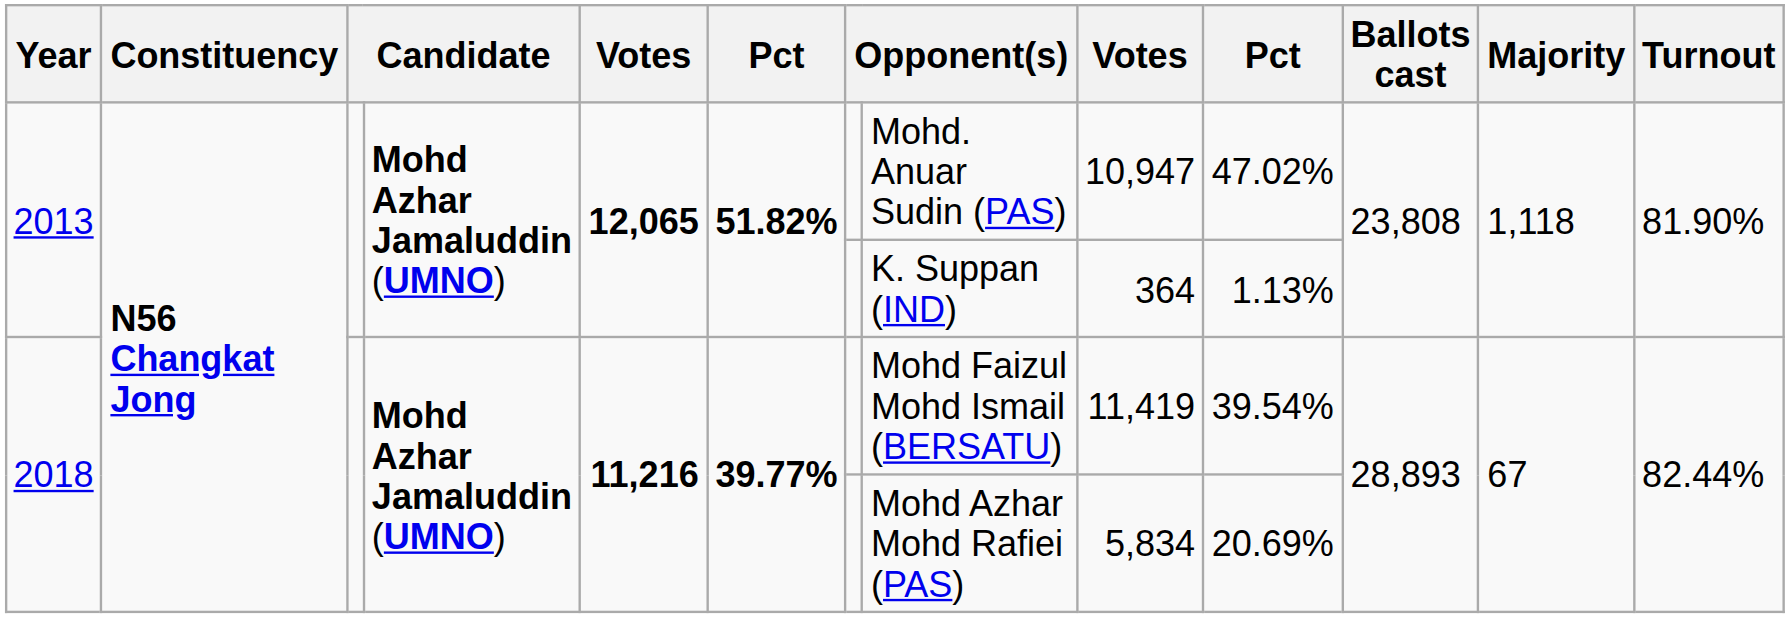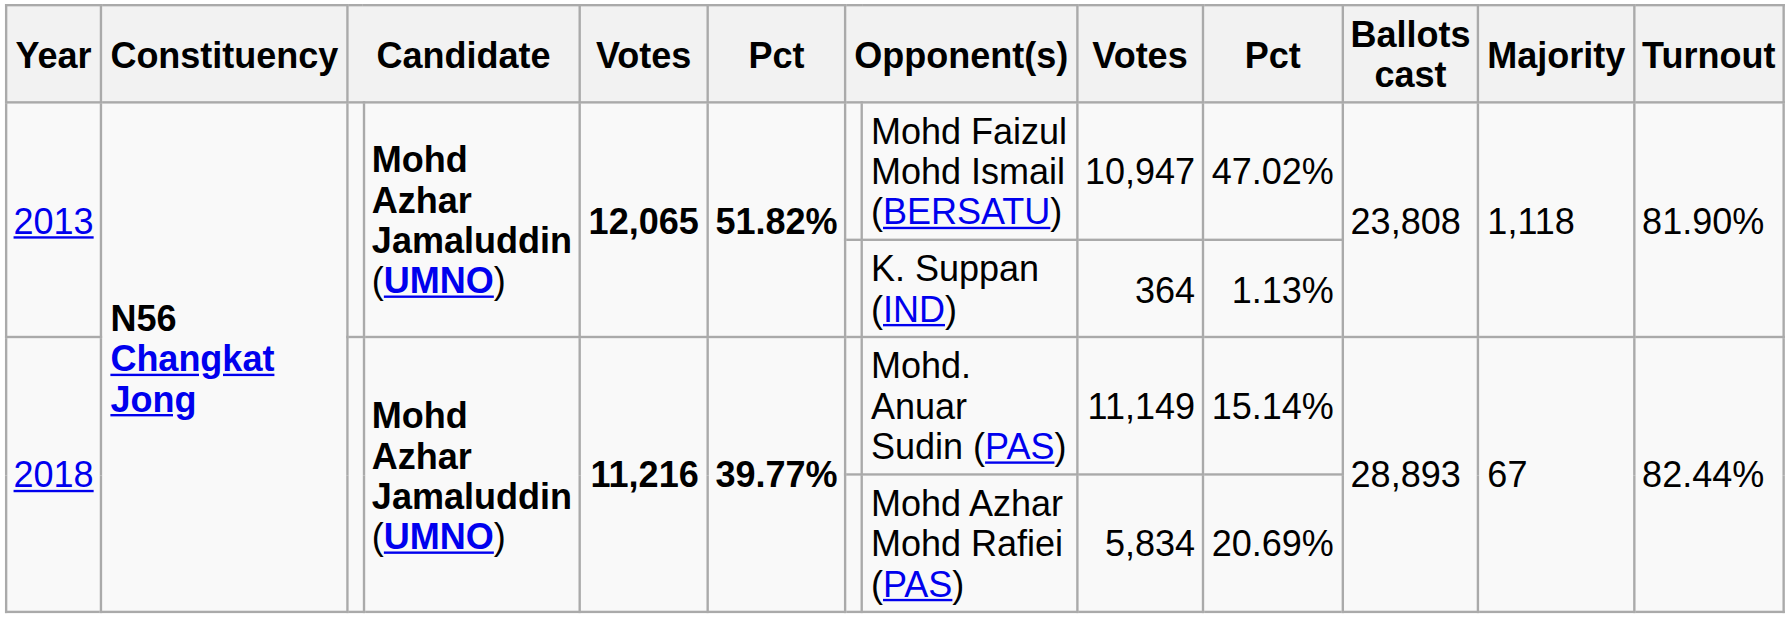(969, 171) Mohd. Anuar Sudin (PAS) -> (969, 171) Mohd Faizul Mohd Ismail (BERSATU)
(969, 406) Mohd Faizul Mohd Ismail (BERSATU) -> (969, 406) Mohd. Anuar Sudin (PAS)
(1141, 406) 11,419 -> (1141, 406) 11,149
(1273, 406) 39.54% -> (1273, 406) 15.14%
